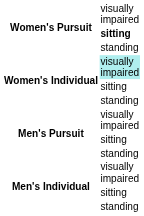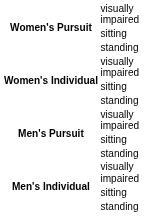(116, 33) bold -> (114, 33) normal
(120, 67) paleturquoise background -> (120, 67) no background
